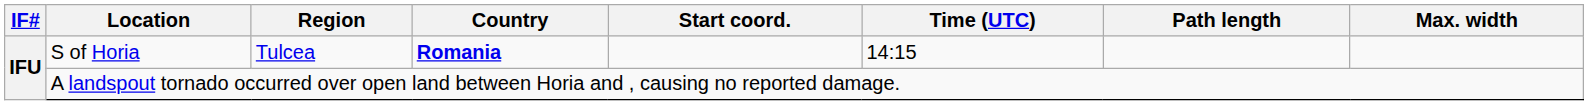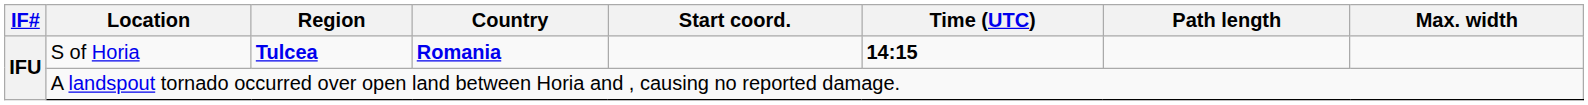(285, 52) normal -> (287, 52) bold
(892, 52) normal -> (892, 52) bold
